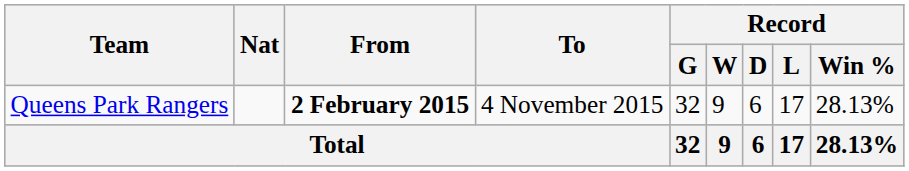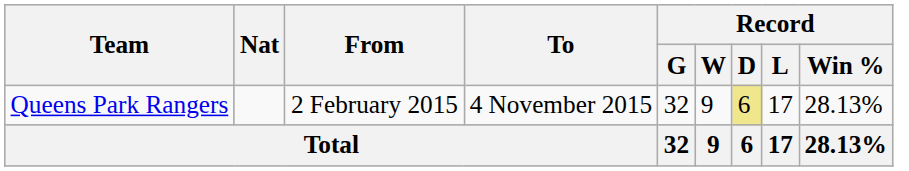(380, 104) bold -> (374, 104) normal
(755, 104) no background -> (744, 104) khaki background
